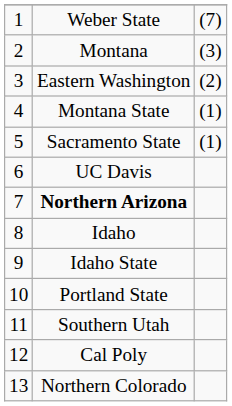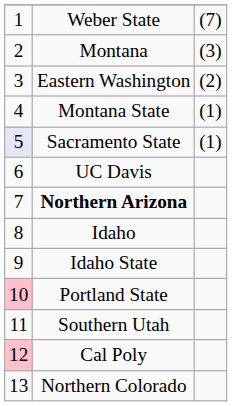(19, 141) no background -> (19, 141) lavender background
(19, 293) no background -> (19, 293) pink background
(19, 354) no background -> (19, 354) pink background
